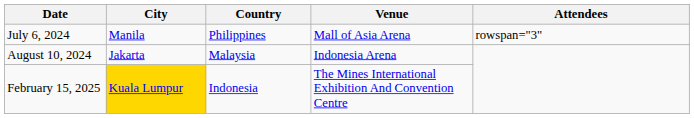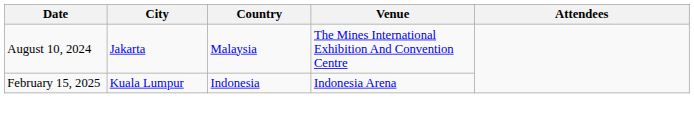- row: (38, 34)
(355, 54) Indonesia Arena -> (384, 48) The Mines International Exhibition And Convention Centre
(146, 88) gold background -> (147, 83) no background
(384, 88) The Mines International Exhibition And Convention Centre -> (355, 83) Indonesia Arena
